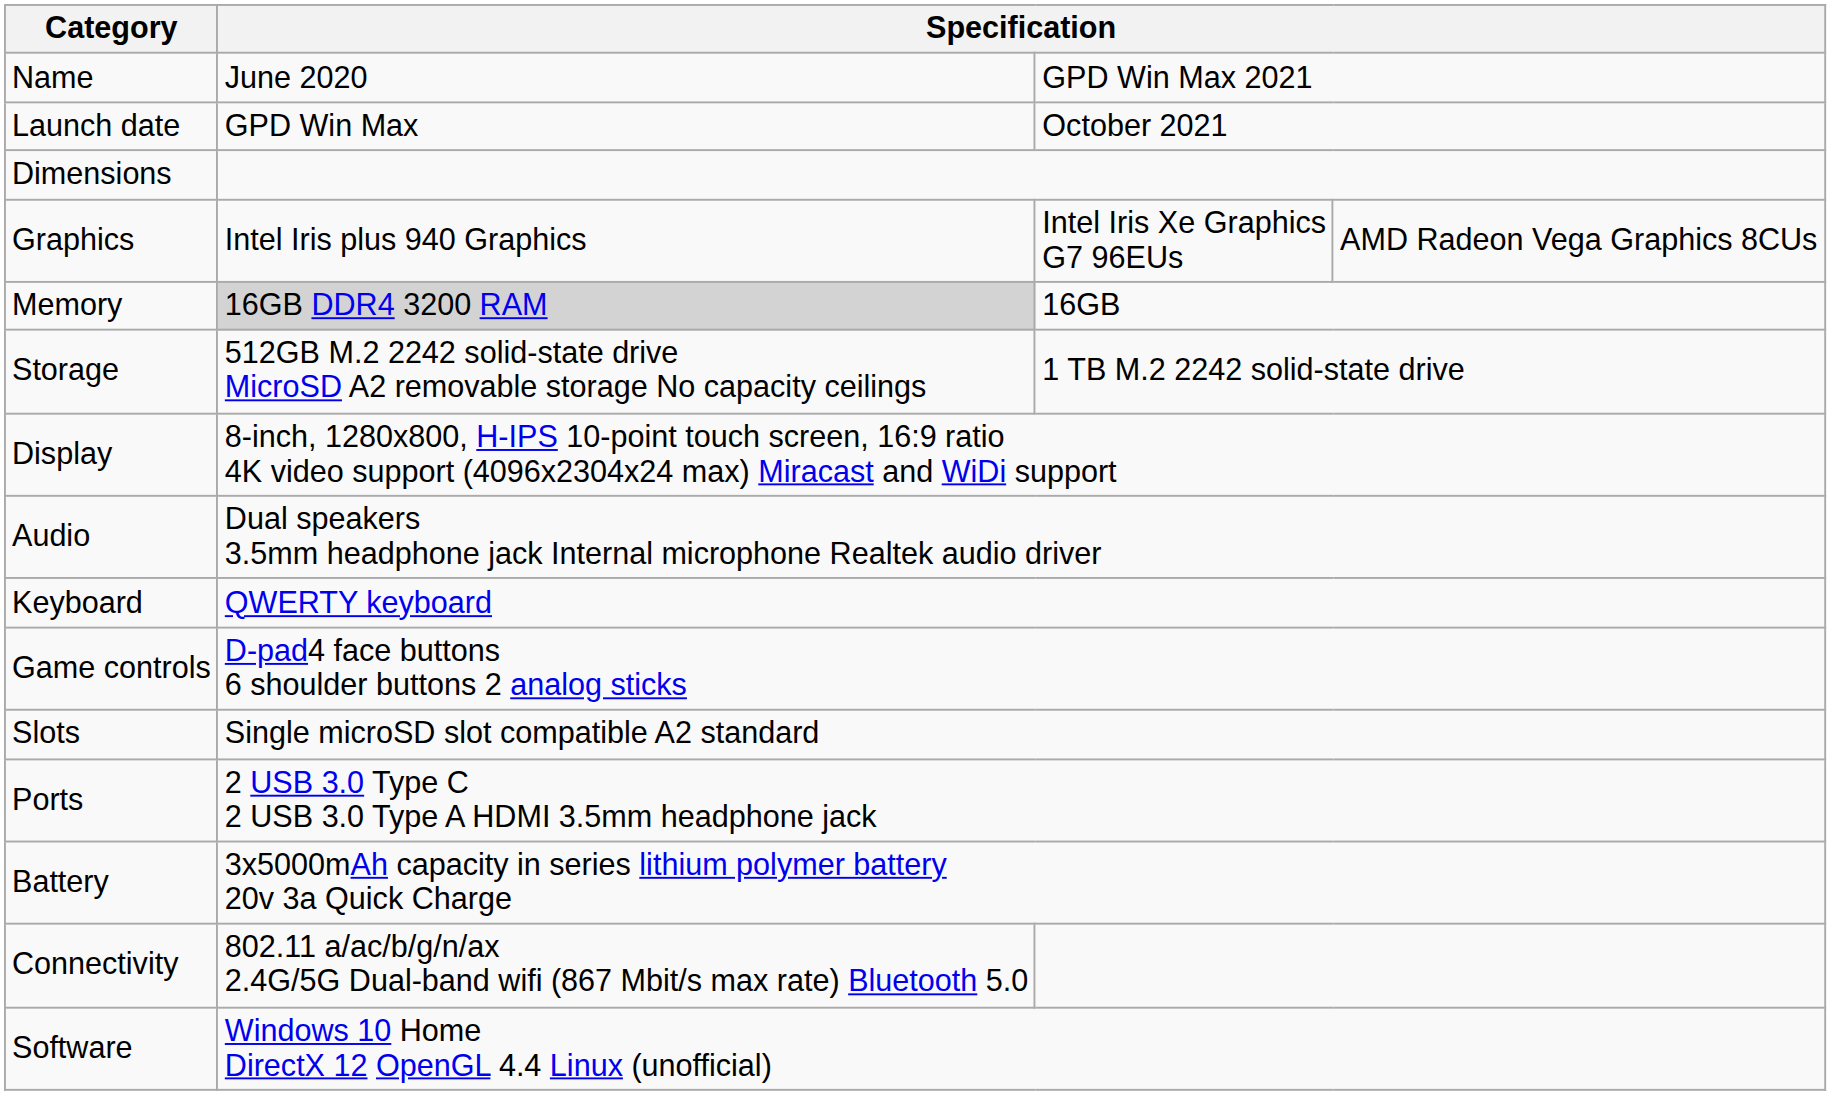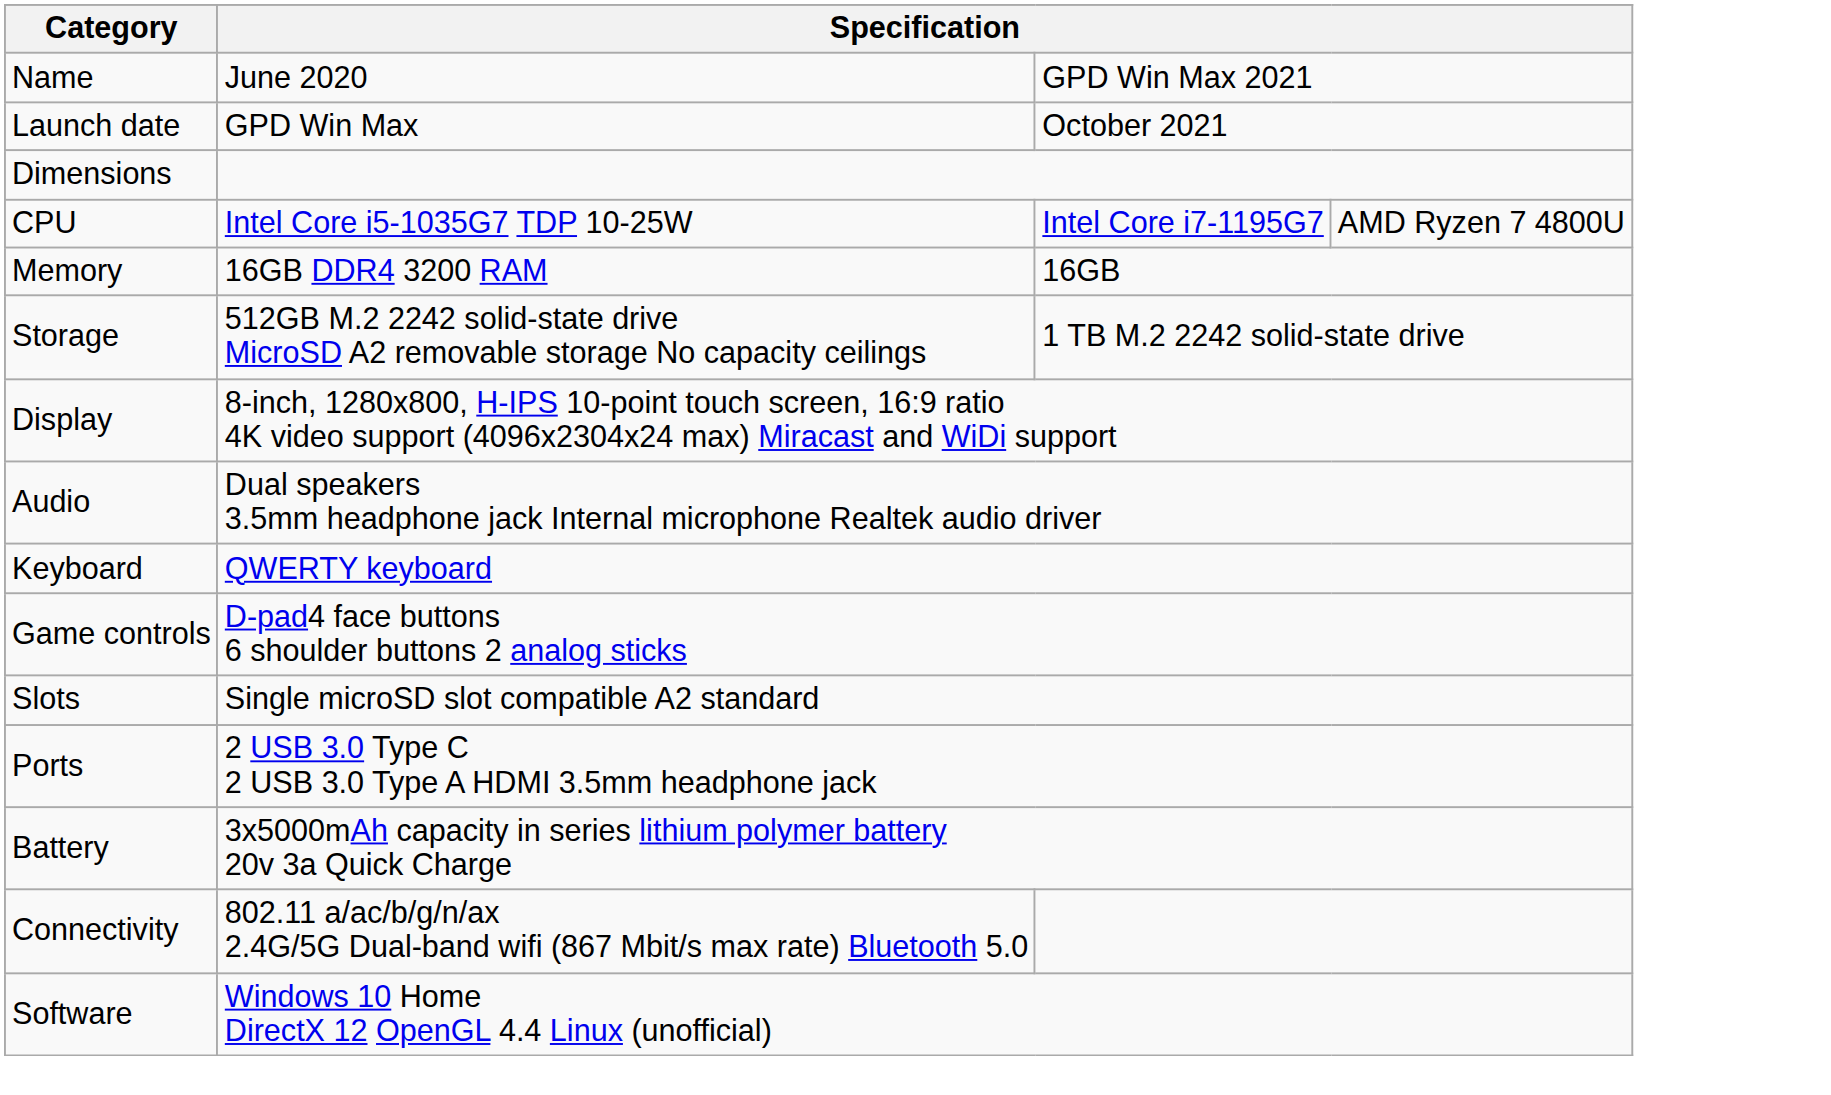+ row: (44, 222)
- row: (73, 239)
(386, 305) lightgrey background -> (386, 271) no background
